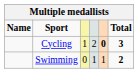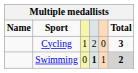(103, 43) bold -> (103, 43) normal
(94, 59) normal -> (94, 59) bold
(121, 59) no background -> (121, 59) lightgrey background
